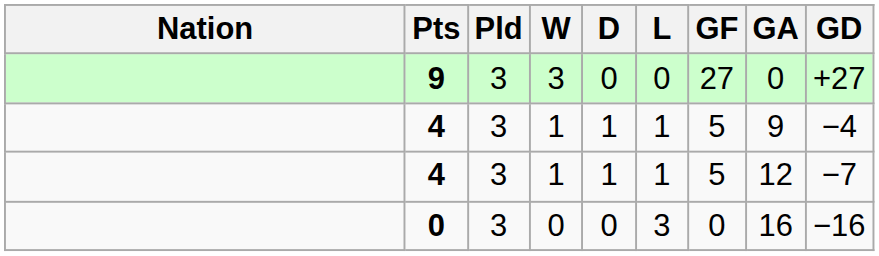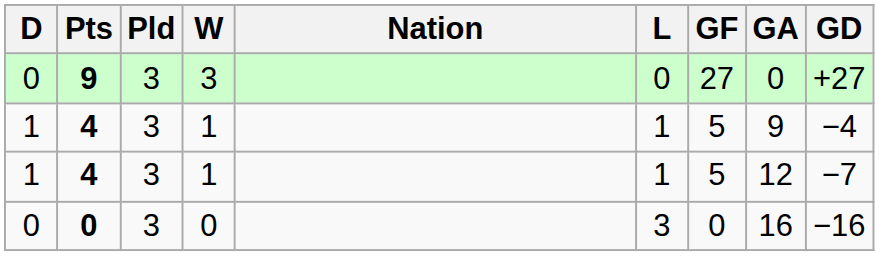columns swapped: (205, 28) <-> (609, 28)
